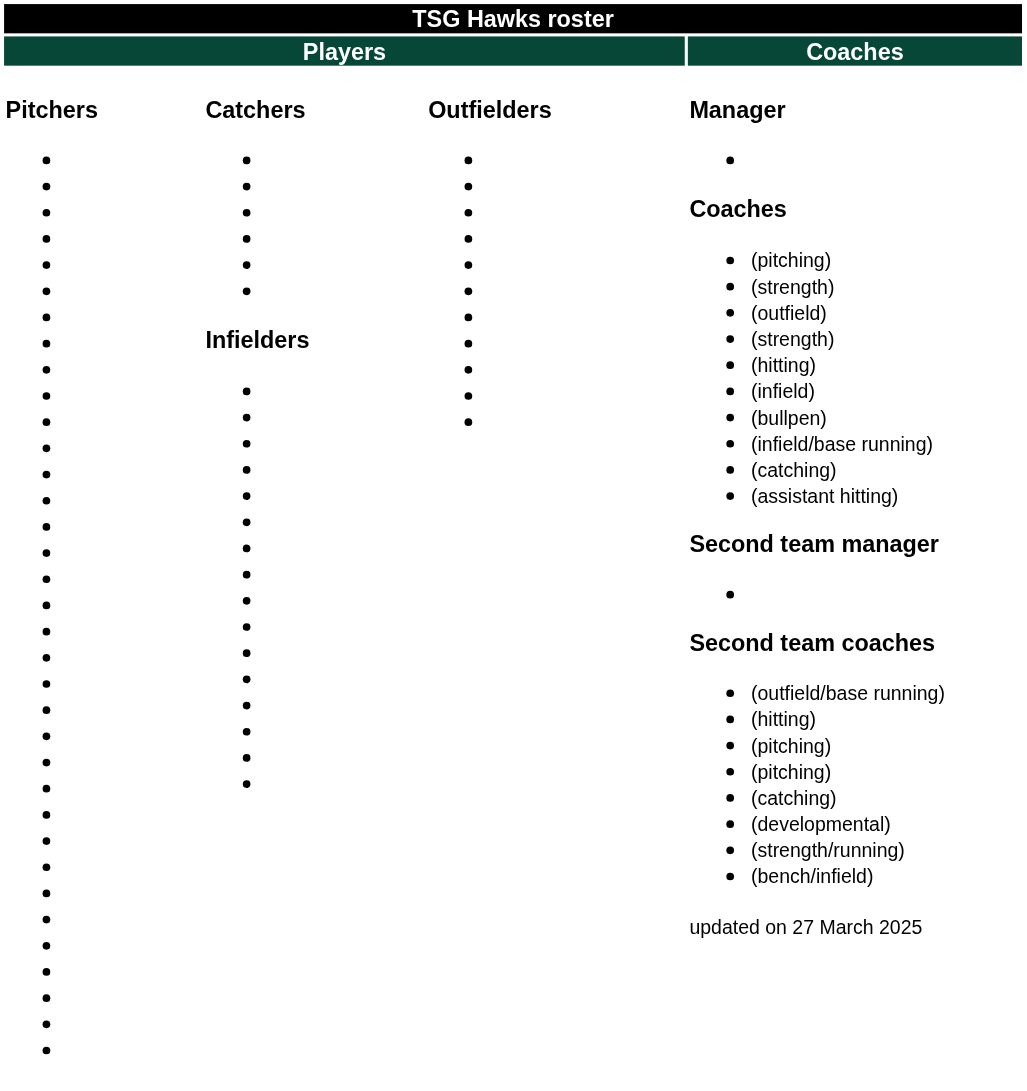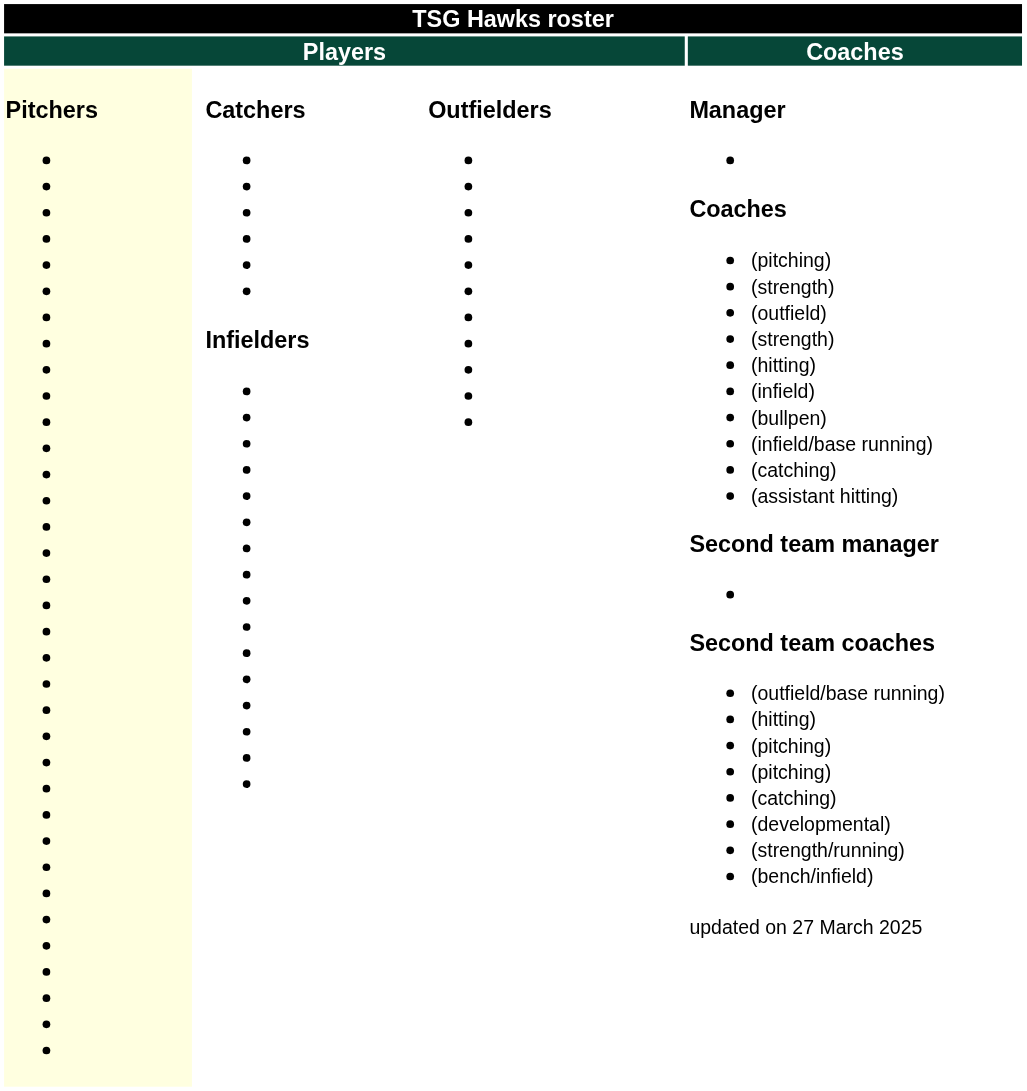(98, 579) no background -> (98, 579) lightyellow background
